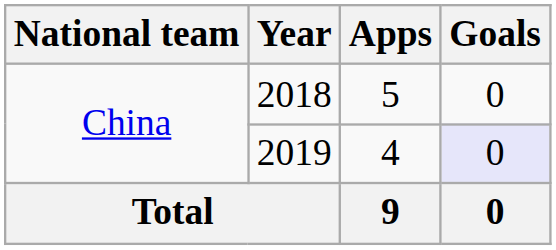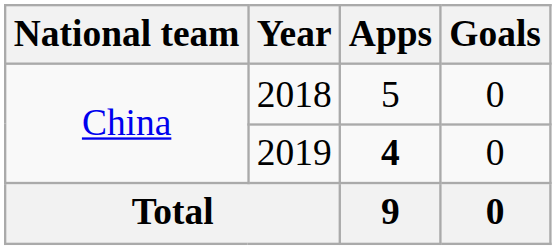(390, 152) normal -> (390, 152) bold
(495, 152) lavender background -> (495, 152) no background
